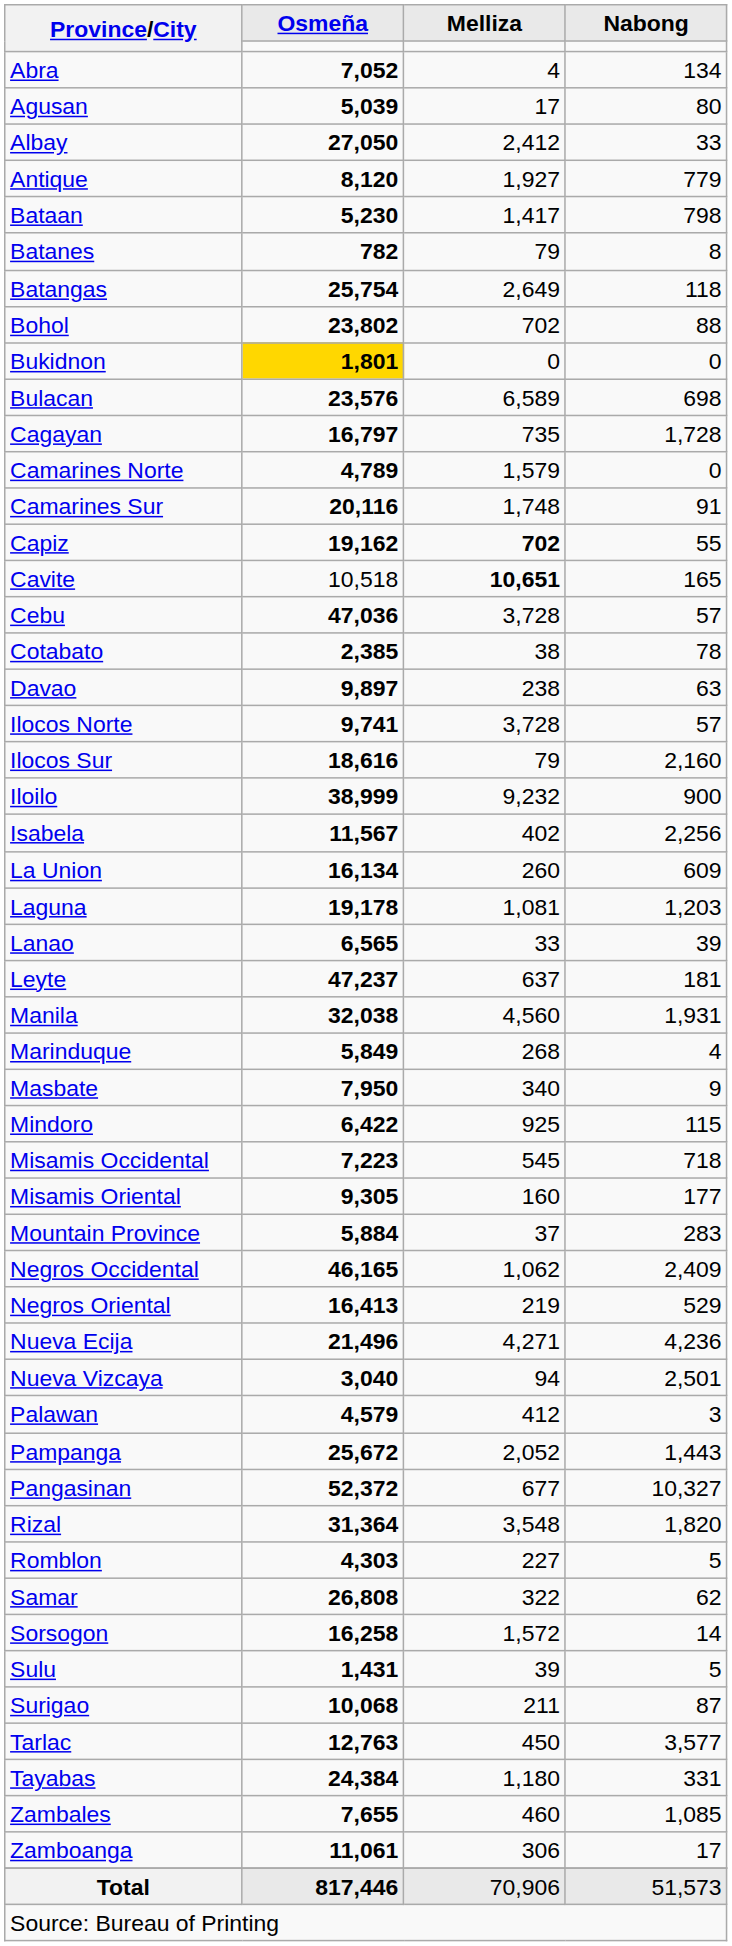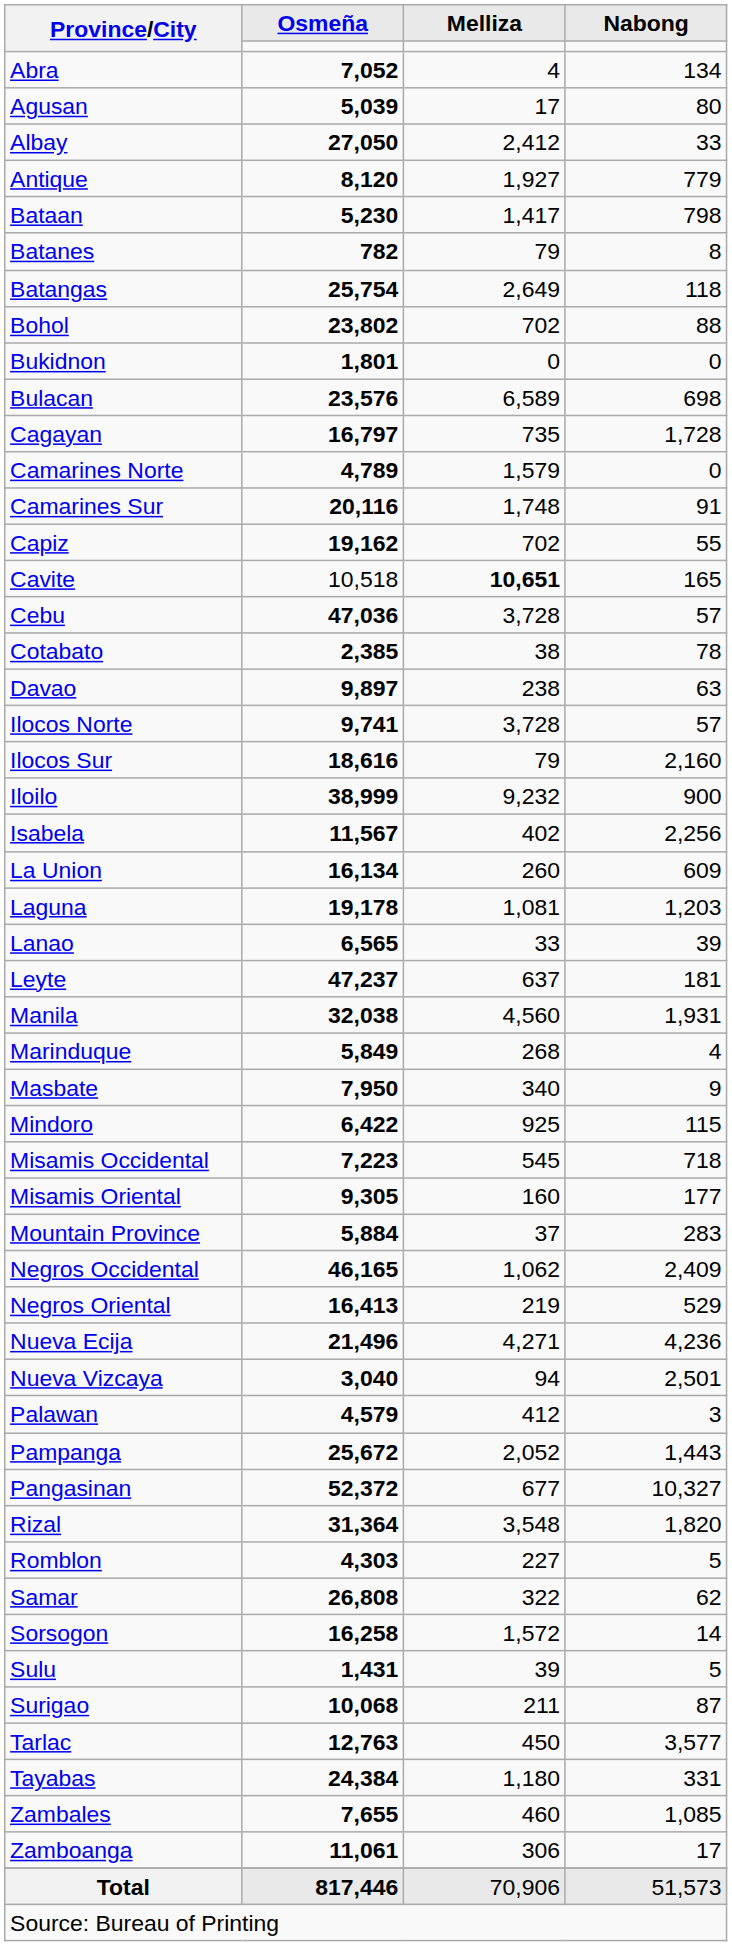(370, 361) gold background -> (370, 361) no background
(541, 542) bold -> (541, 542) normal
